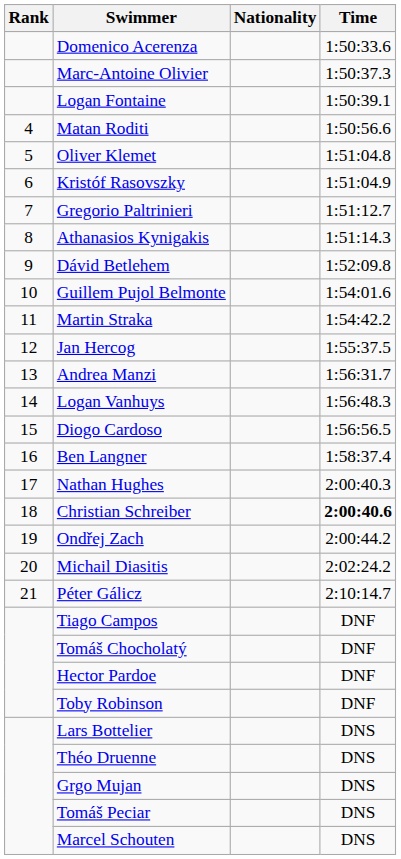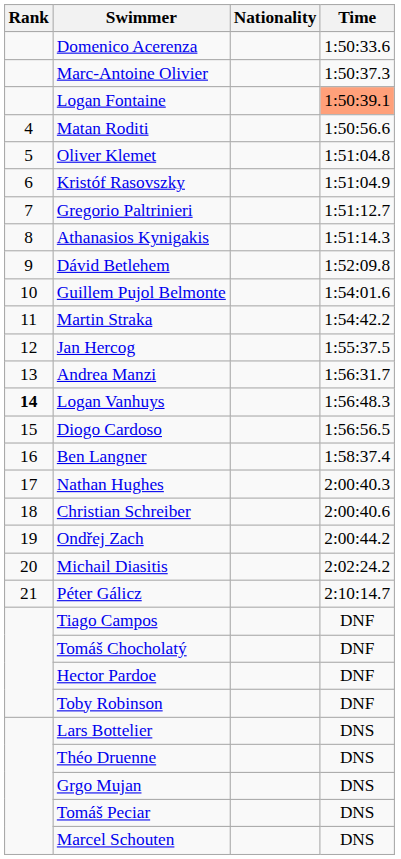(358, 100) no background -> (357, 100) lightsalmon background
(29, 401) normal -> (29, 401) bold
(358, 511) bold -> (357, 511) normal
